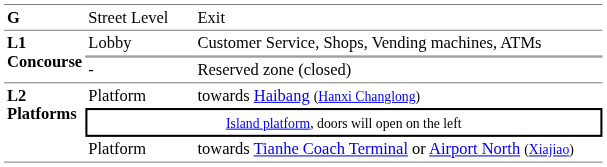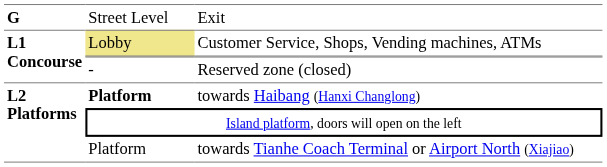(110, 43) no background -> (110, 43) khaki background
(117, 95) normal -> (120, 95) bold
